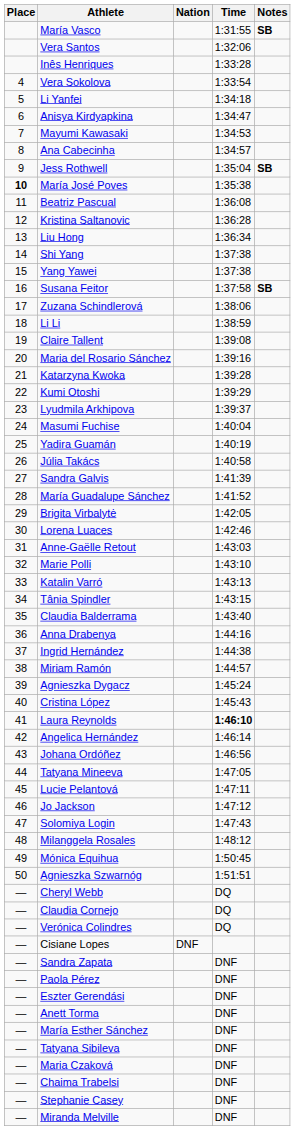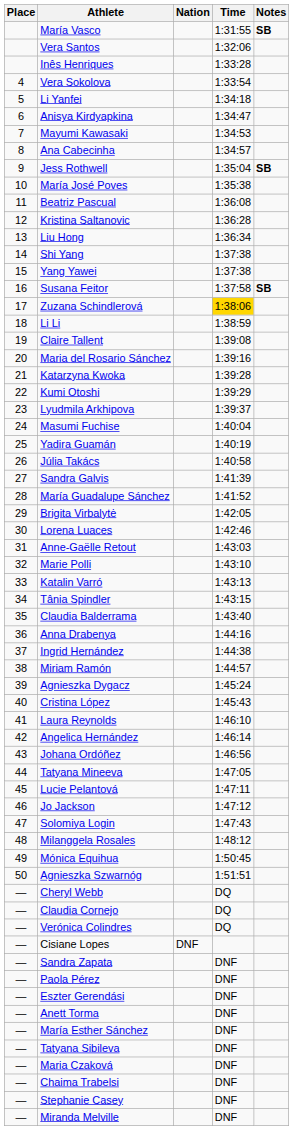(21, 185) bold -> (21, 185) normal
(233, 306) no background -> (233, 306) gold background
(234, 720) bold -> (233, 720) normal
